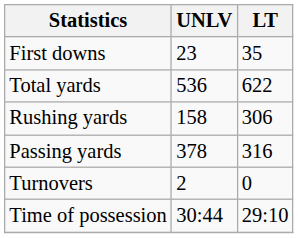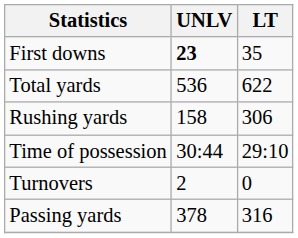(186, 53) normal -> (186, 53) bold
rows swapped: (65, 150) <-> (88, 215)
